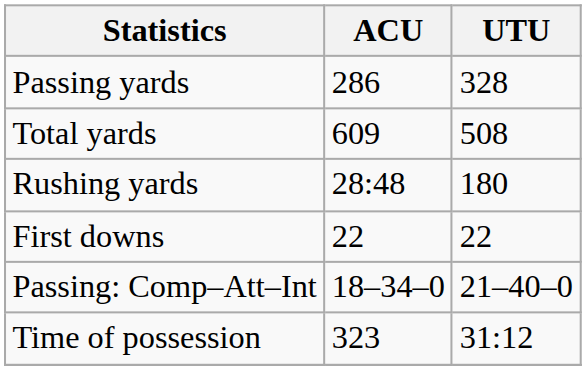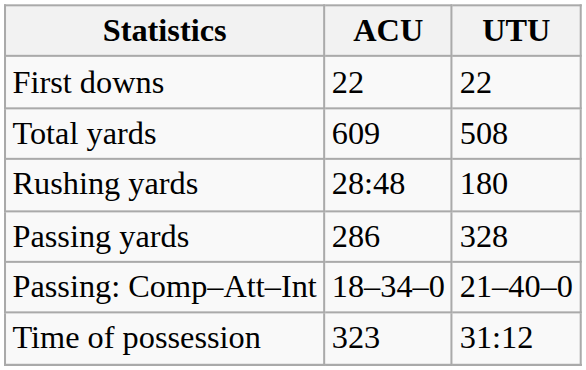rows swapped: (88, 235) <-> (101, 81)
